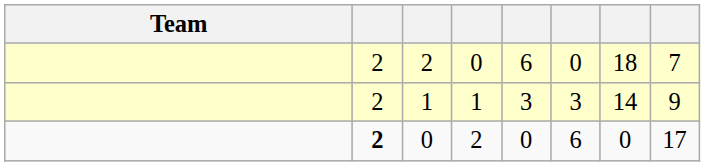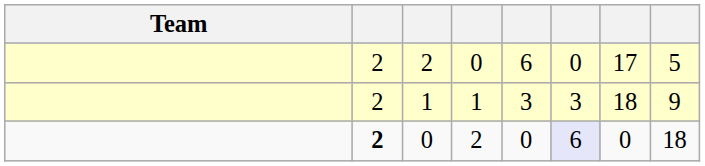(625, 62) 18 -> (625, 62) 17
(675, 62) 7 -> (675, 62) 5
(625, 101) 14 -> (625, 101) 18
(576, 140) no background -> (576, 140) lavender background
(675, 140) 17 -> (675, 140) 18
